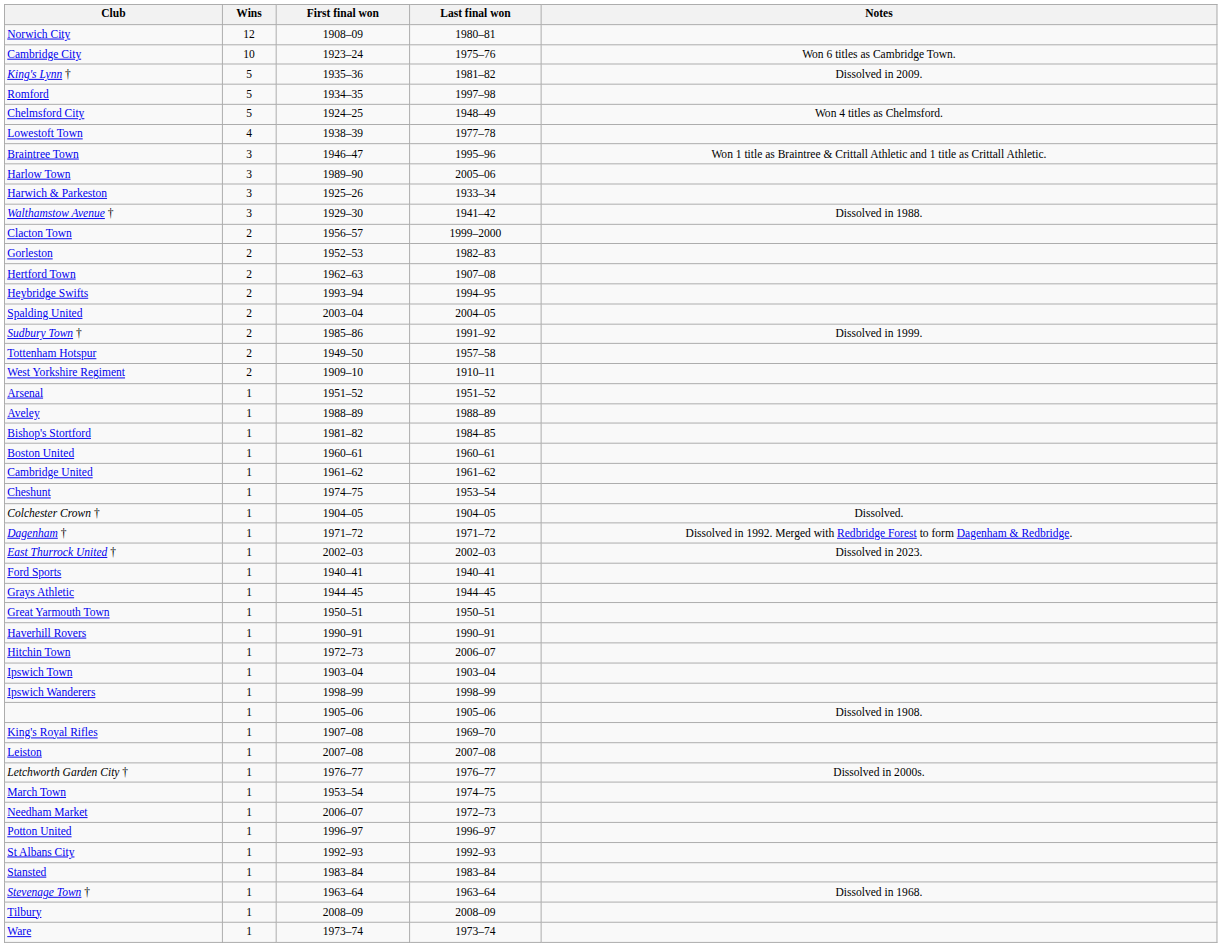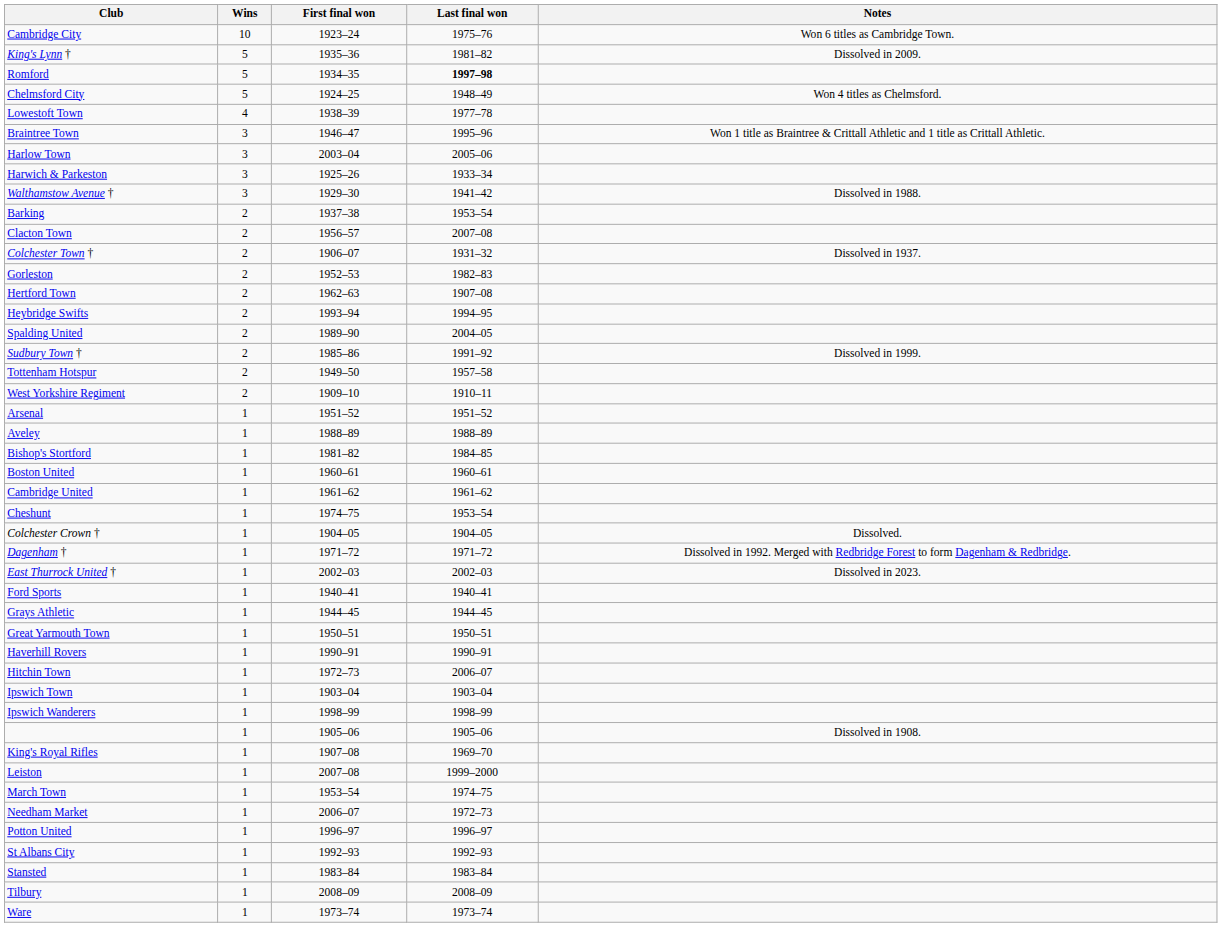- row: (39, 34)
(475, 94) normal -> (472, 74) bold
(343, 174) 1989–90 -> (339, 154) 2003–04
+ row: (26, 213)
(475, 233) 1999–2000 -> (472, 233) 2007–08
+ row: (50, 253)
(343, 313) 2003–04 -> (339, 333) 1989–90
(475, 752) 2007–08 -> (472, 772) 1999–2000
- row: (68, 772)
- row: (49, 892)
